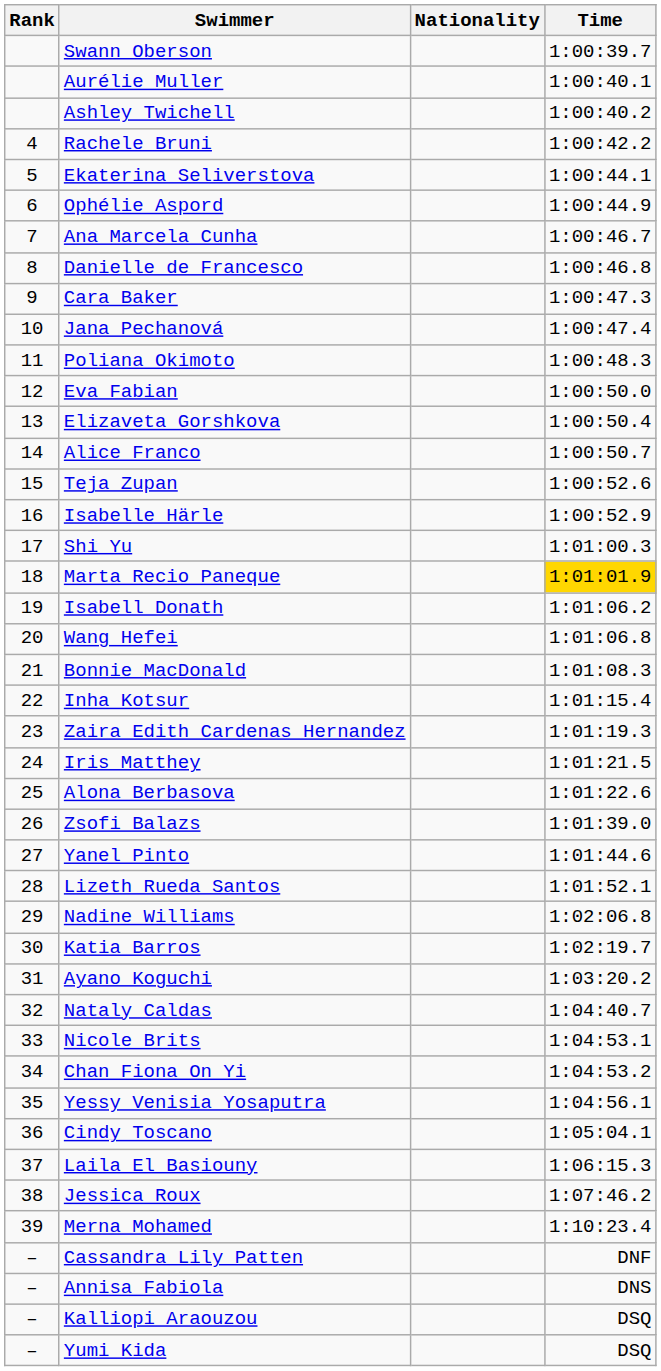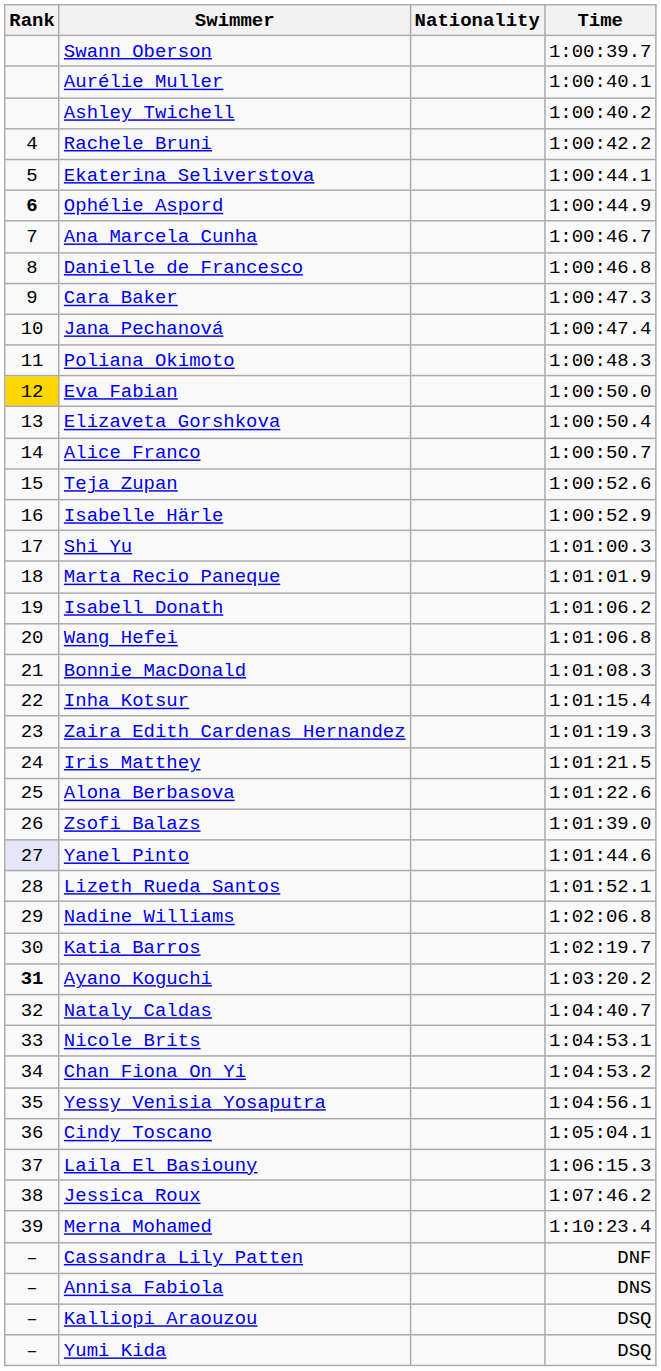(32, 206) normal -> (32, 206) bold
(32, 391) no background -> (32, 391) gold background
(600, 577) gold background -> (600, 577) no background
(32, 855) no background -> (32, 855) lavender background
(32, 979) normal -> (32, 979) bold
